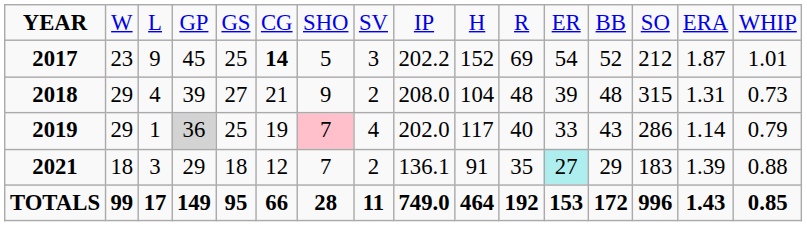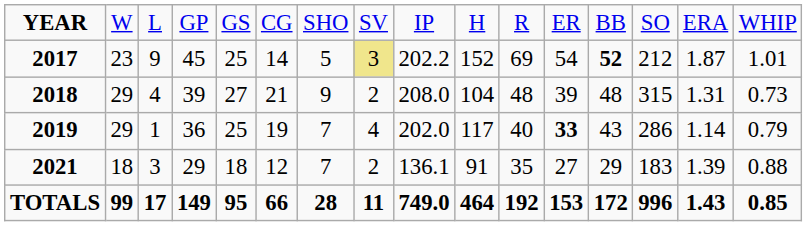(277, 58) bold -> (277, 58) normal
(373, 58) no background -> (373, 58) khaki background
(611, 58) normal -> (611, 58) bold
(194, 130) lightgrey background -> (194, 130) no background
(326, 130) pink background -> (326, 130) no background
(566, 130) normal -> (566, 130) bold
(566, 166) paleturquoise background -> (566, 166) no background
